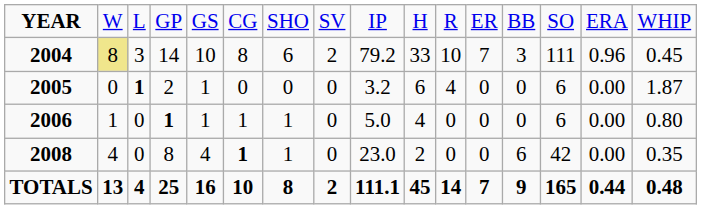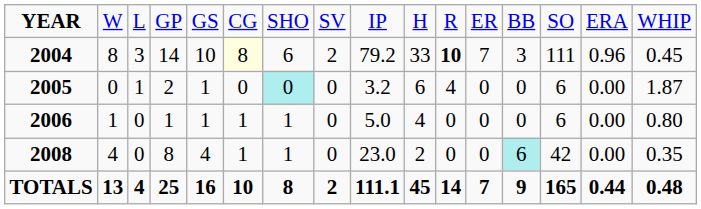(113, 54) khaki background -> (113, 54) no background
(243, 54) no background -> (243, 54) lightyellow background
(451, 54) normal -> (451, 54) bold
(139, 87) bold -> (139, 87) normal
(288, 87) no background -> (288, 87) paleturquoise background
(169, 120) bold -> (169, 120) normal
(243, 154) bold -> (243, 154) normal
(521, 154) no background -> (521, 154) paleturquoise background
